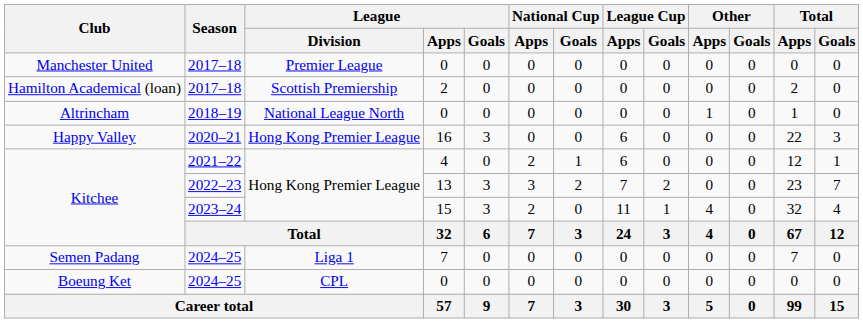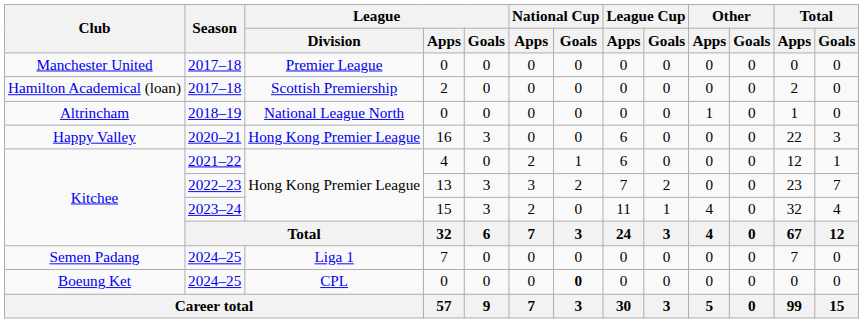(578, 281) normal -> (578, 281) bold
